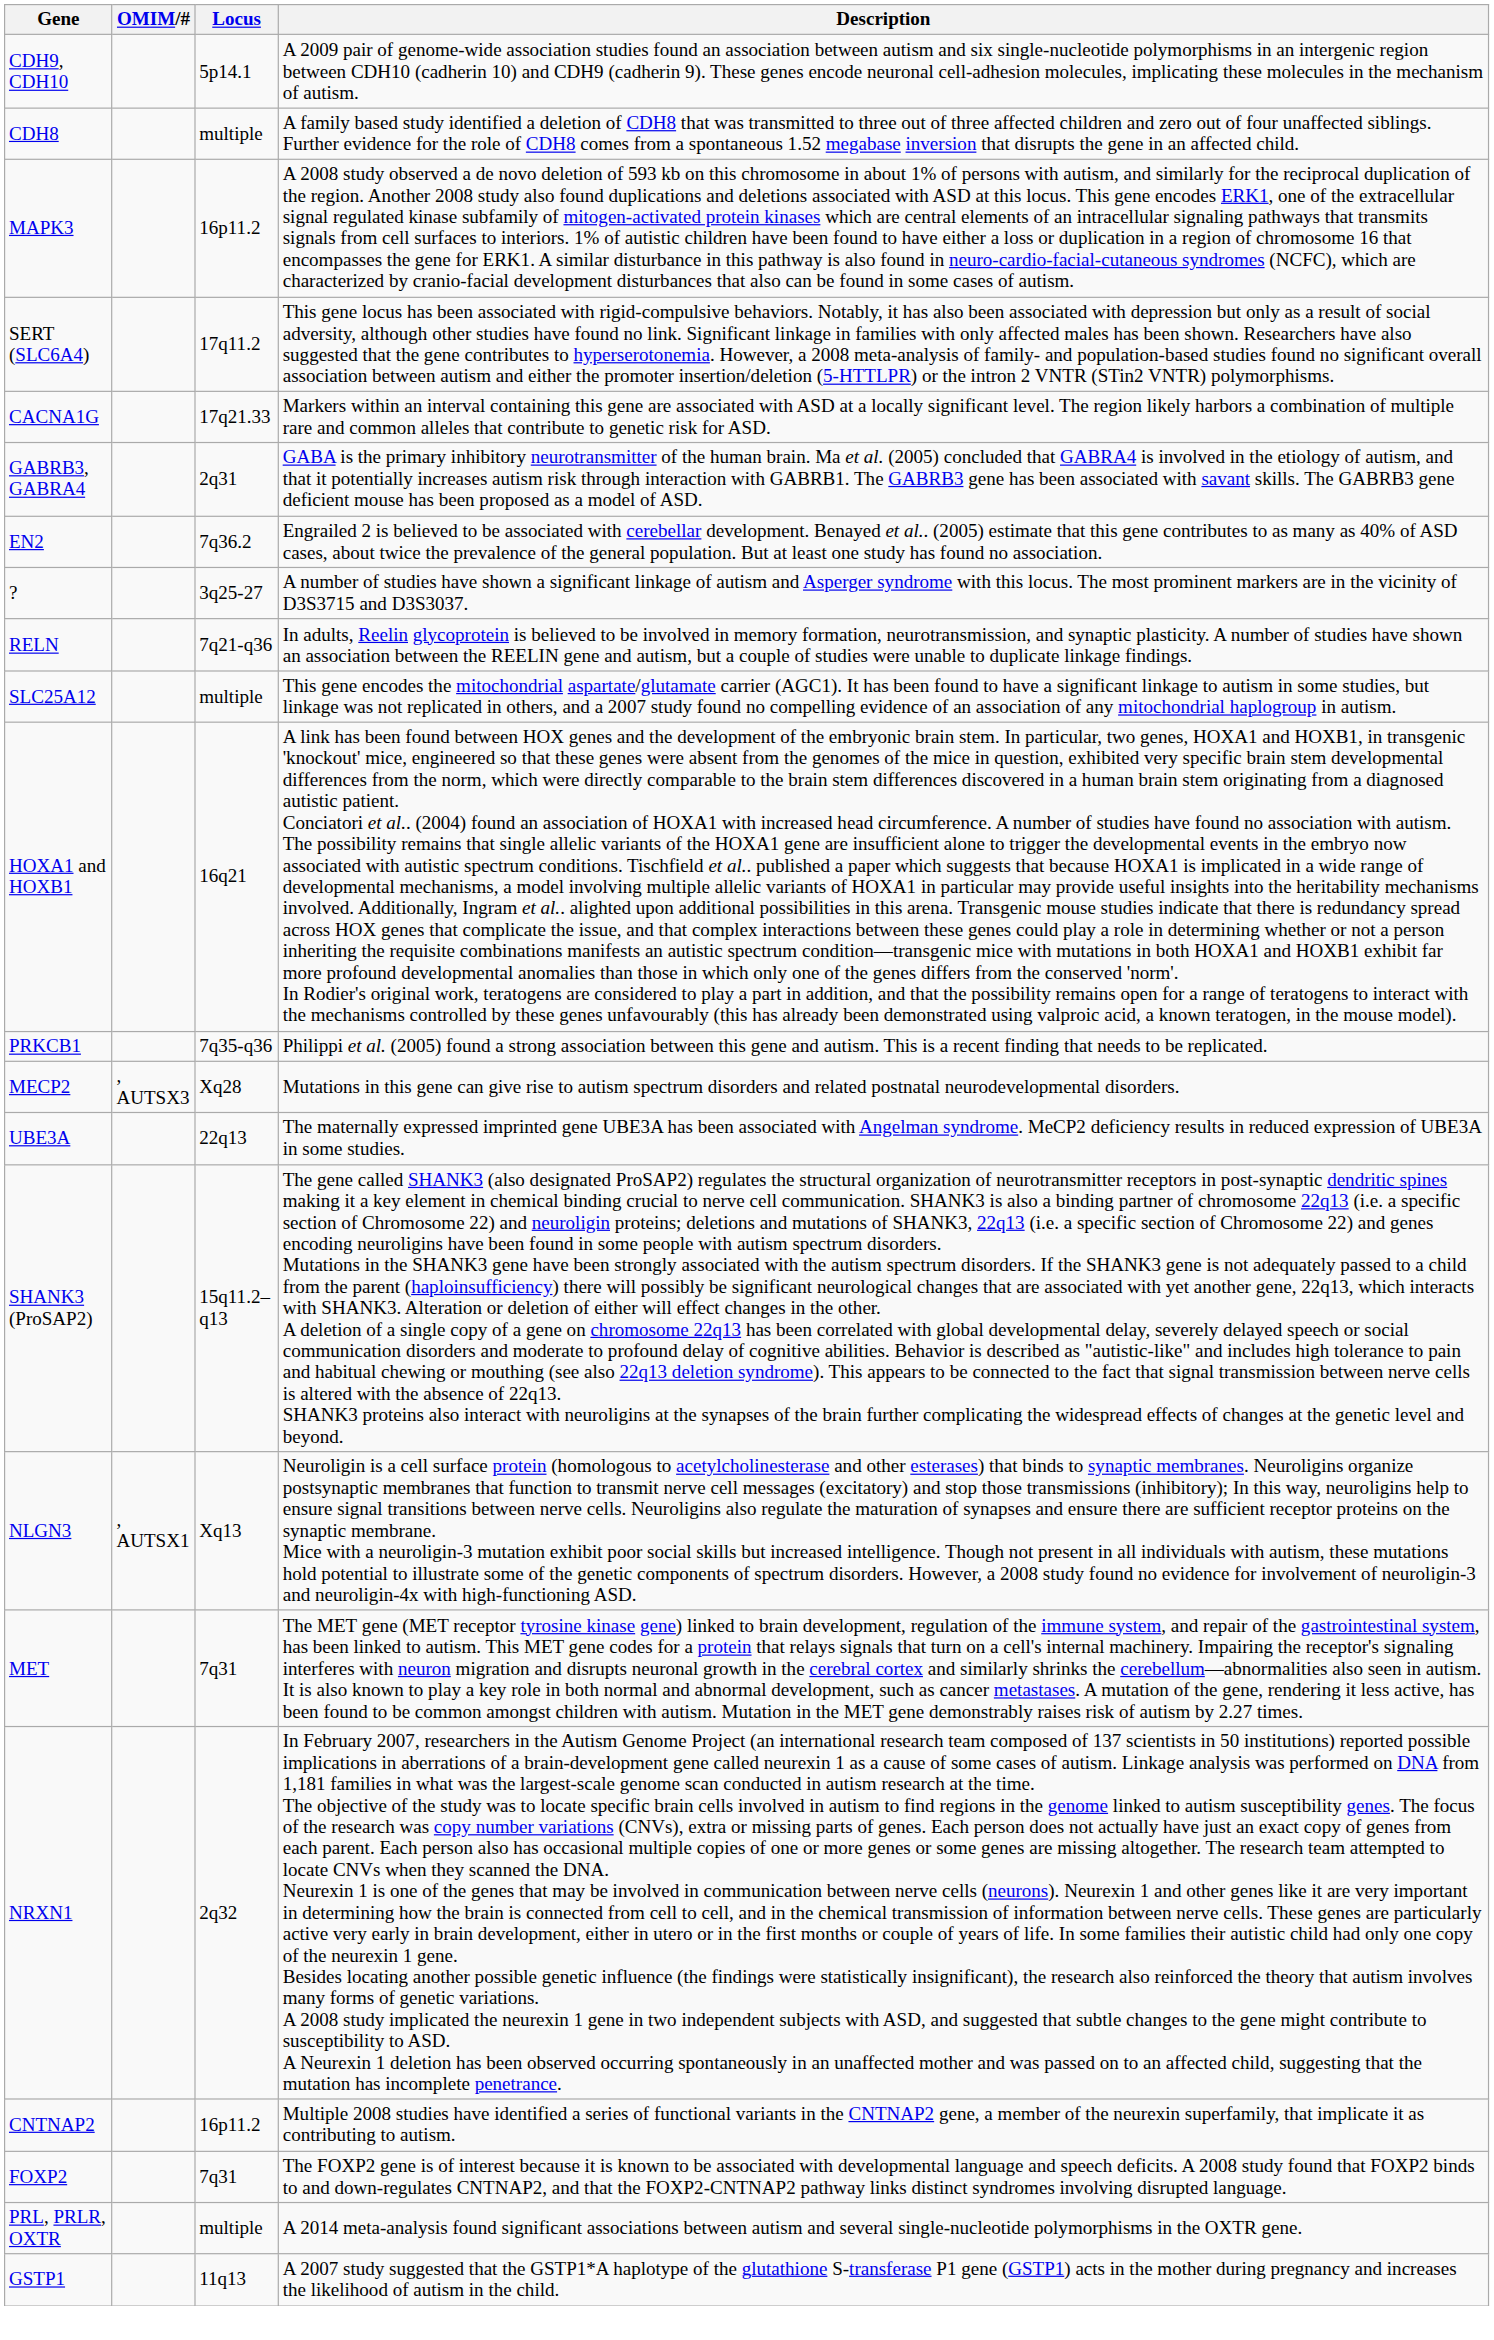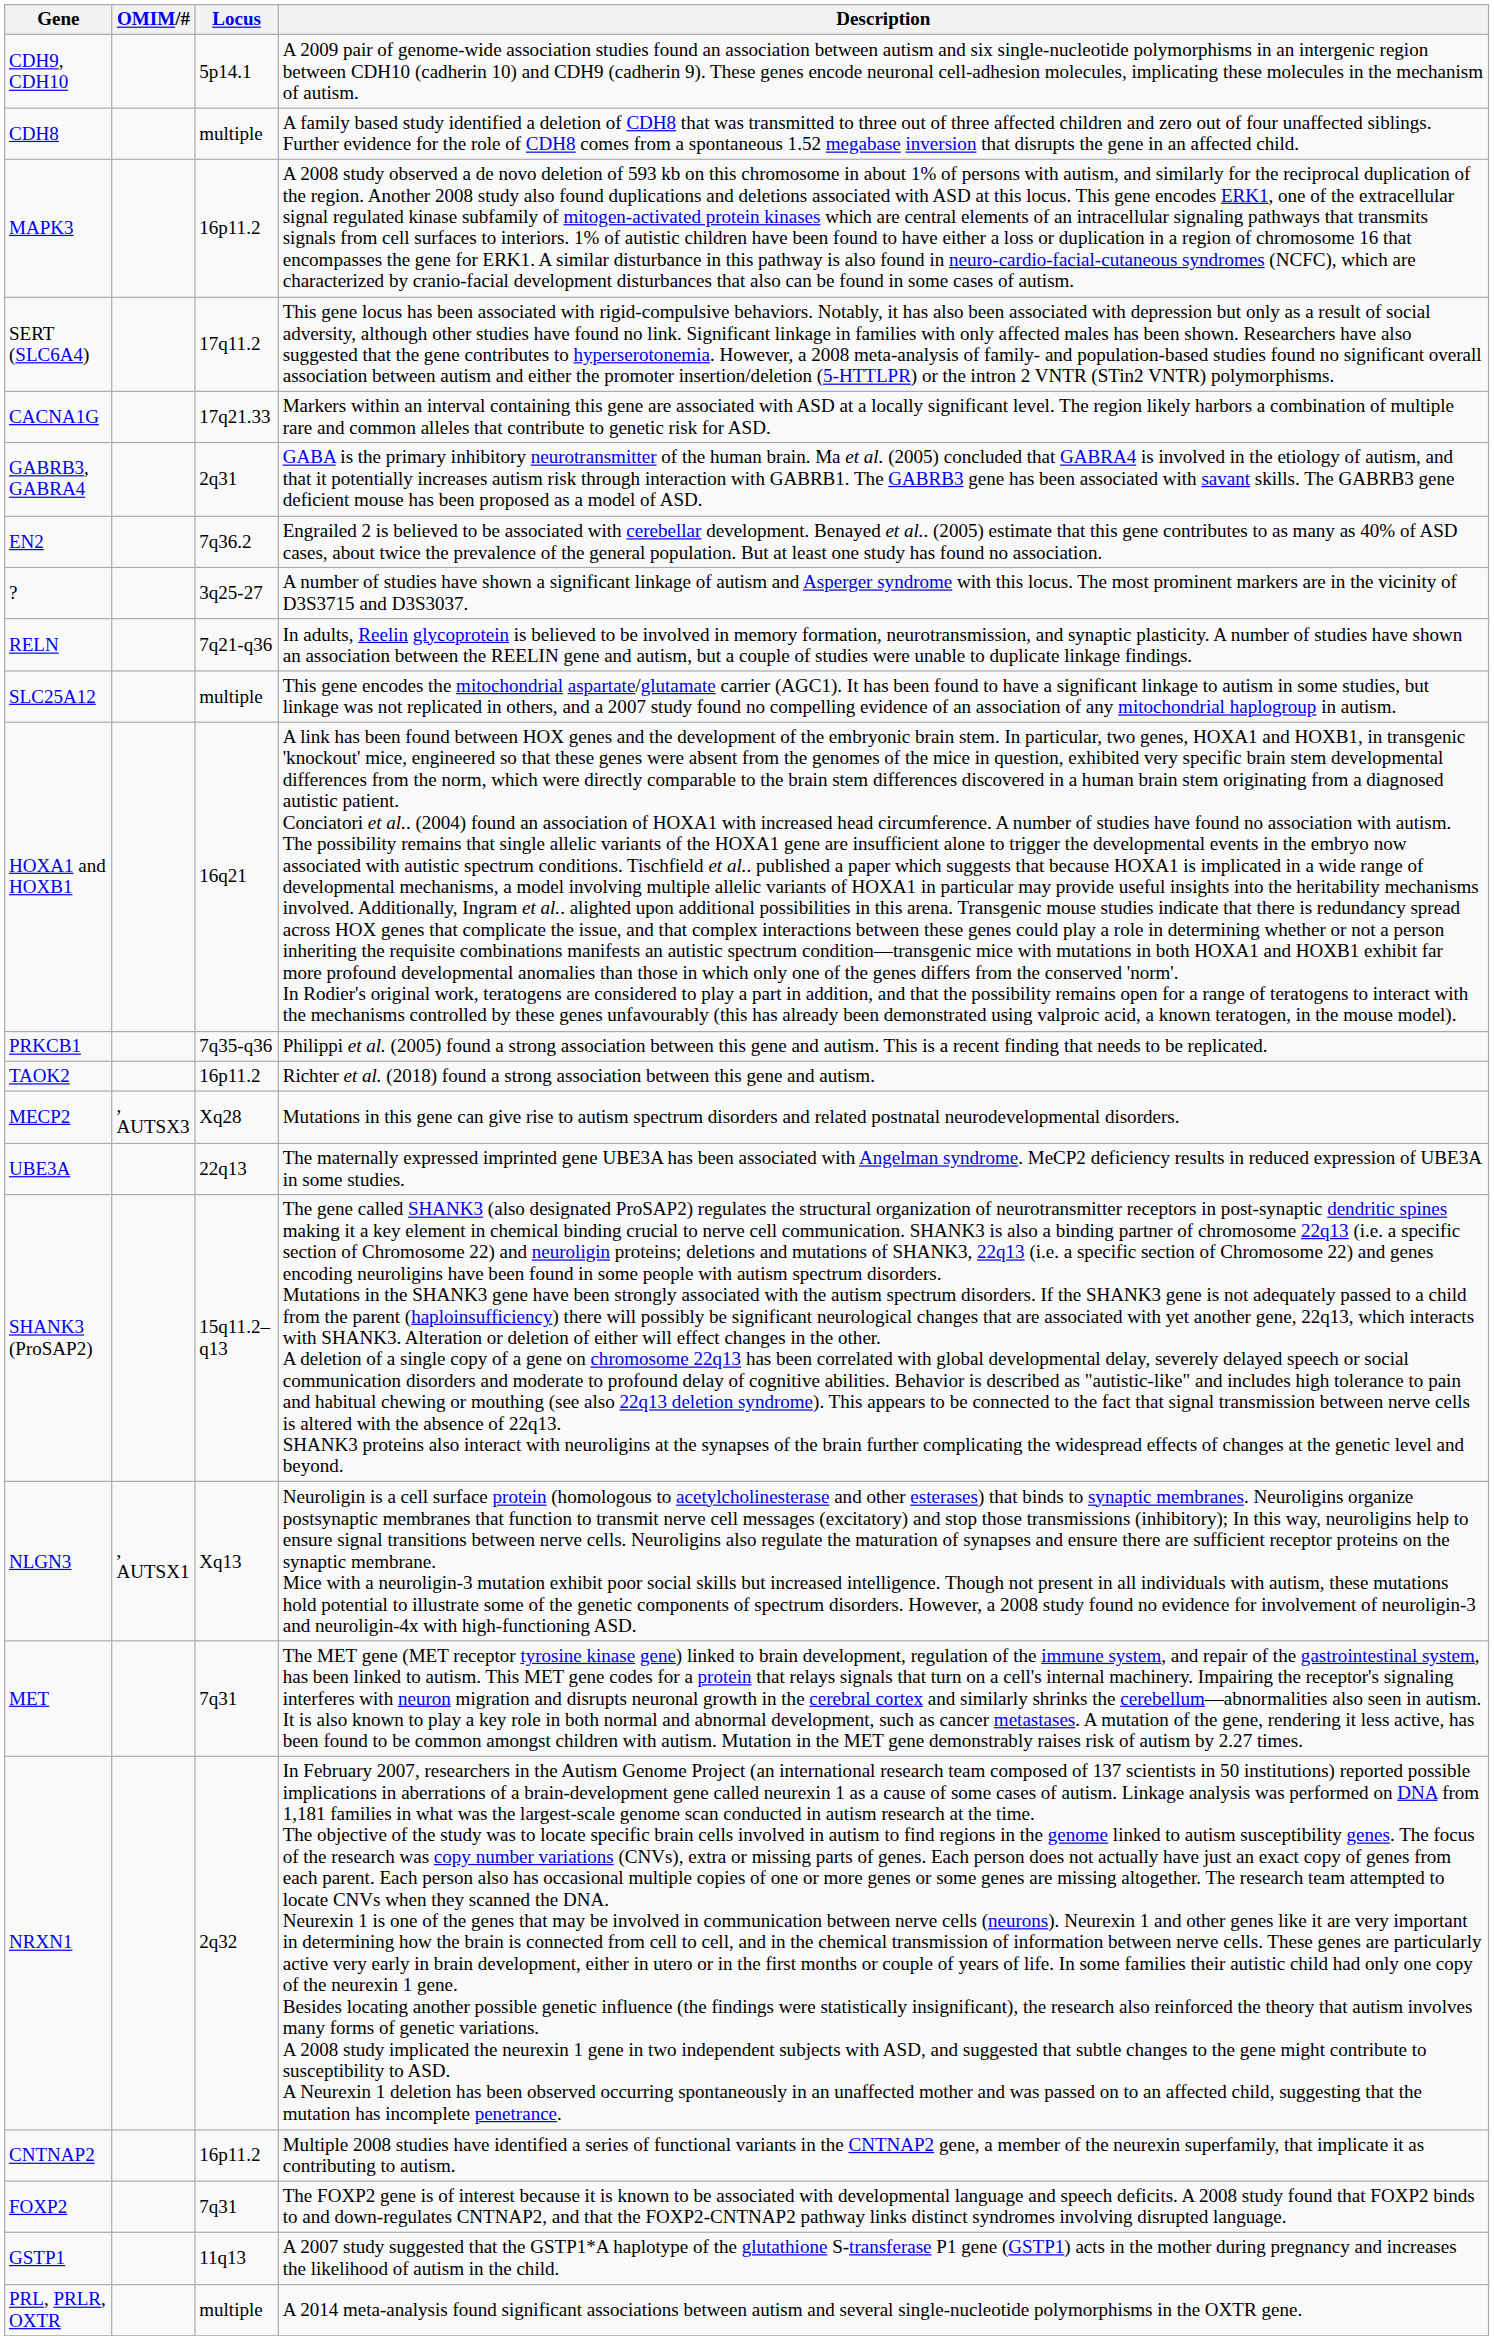+ row: (39, 1076)
rows swapped: (37, 2279) <-> (57, 2228)
